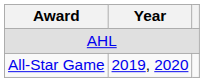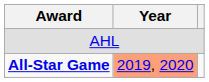(56, 65) normal -> (59, 65) bold
(150, 65) no background -> (155, 65) lightsalmon background
